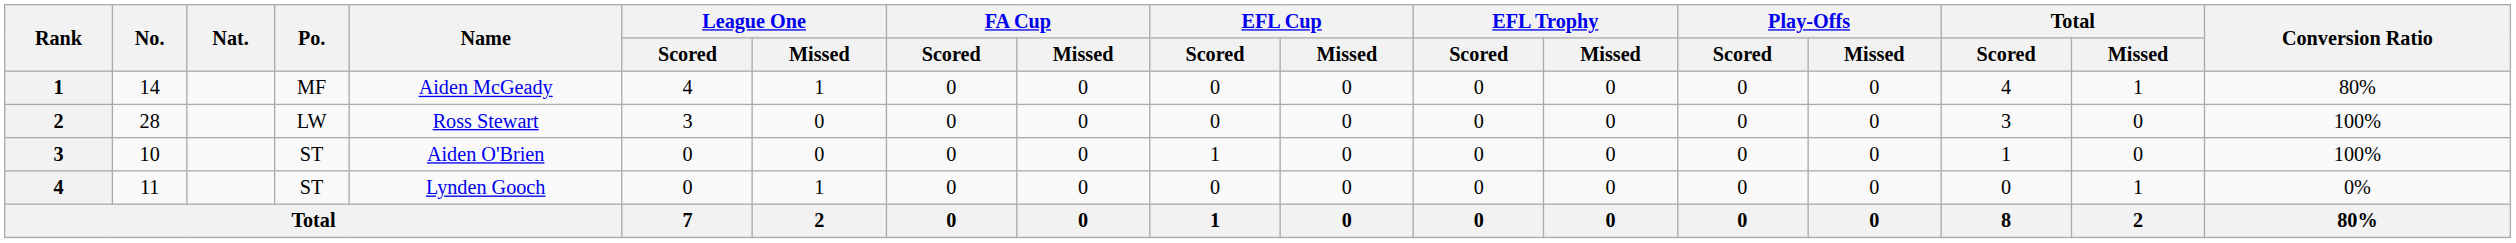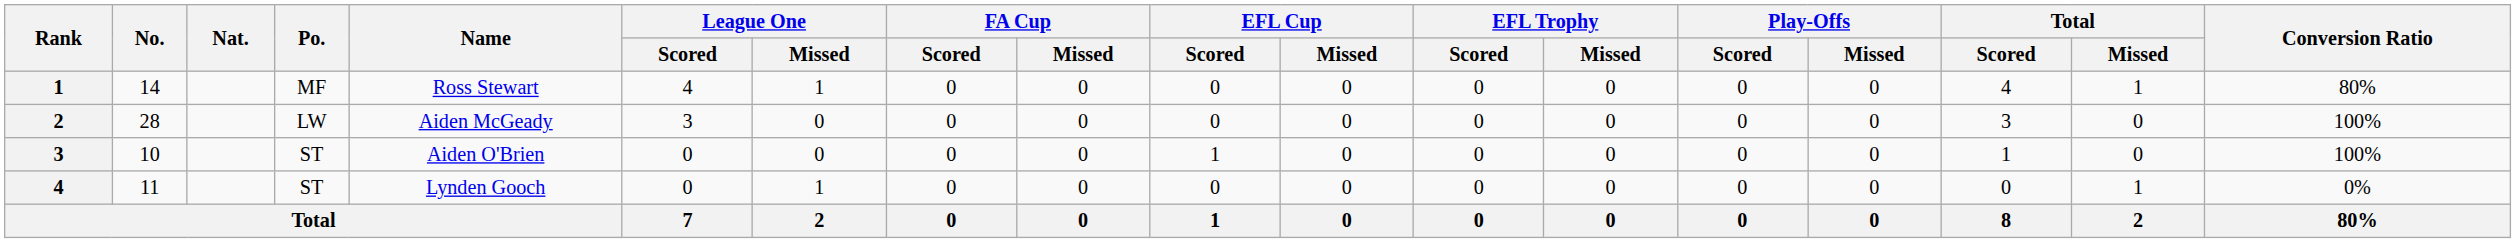(486, 88) Aiden McGeady -> (486, 88) Ross Stewart
(486, 121) Ross Stewart -> (486, 121) Aiden McGeady
